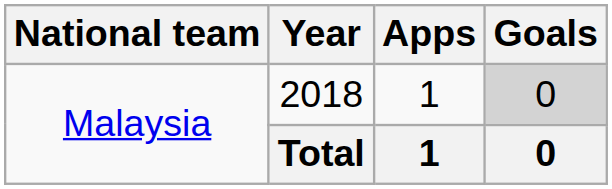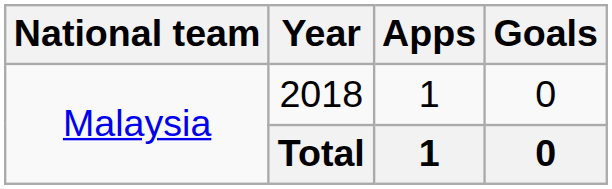(546, 93) lightgrey background -> (546, 93) no background
